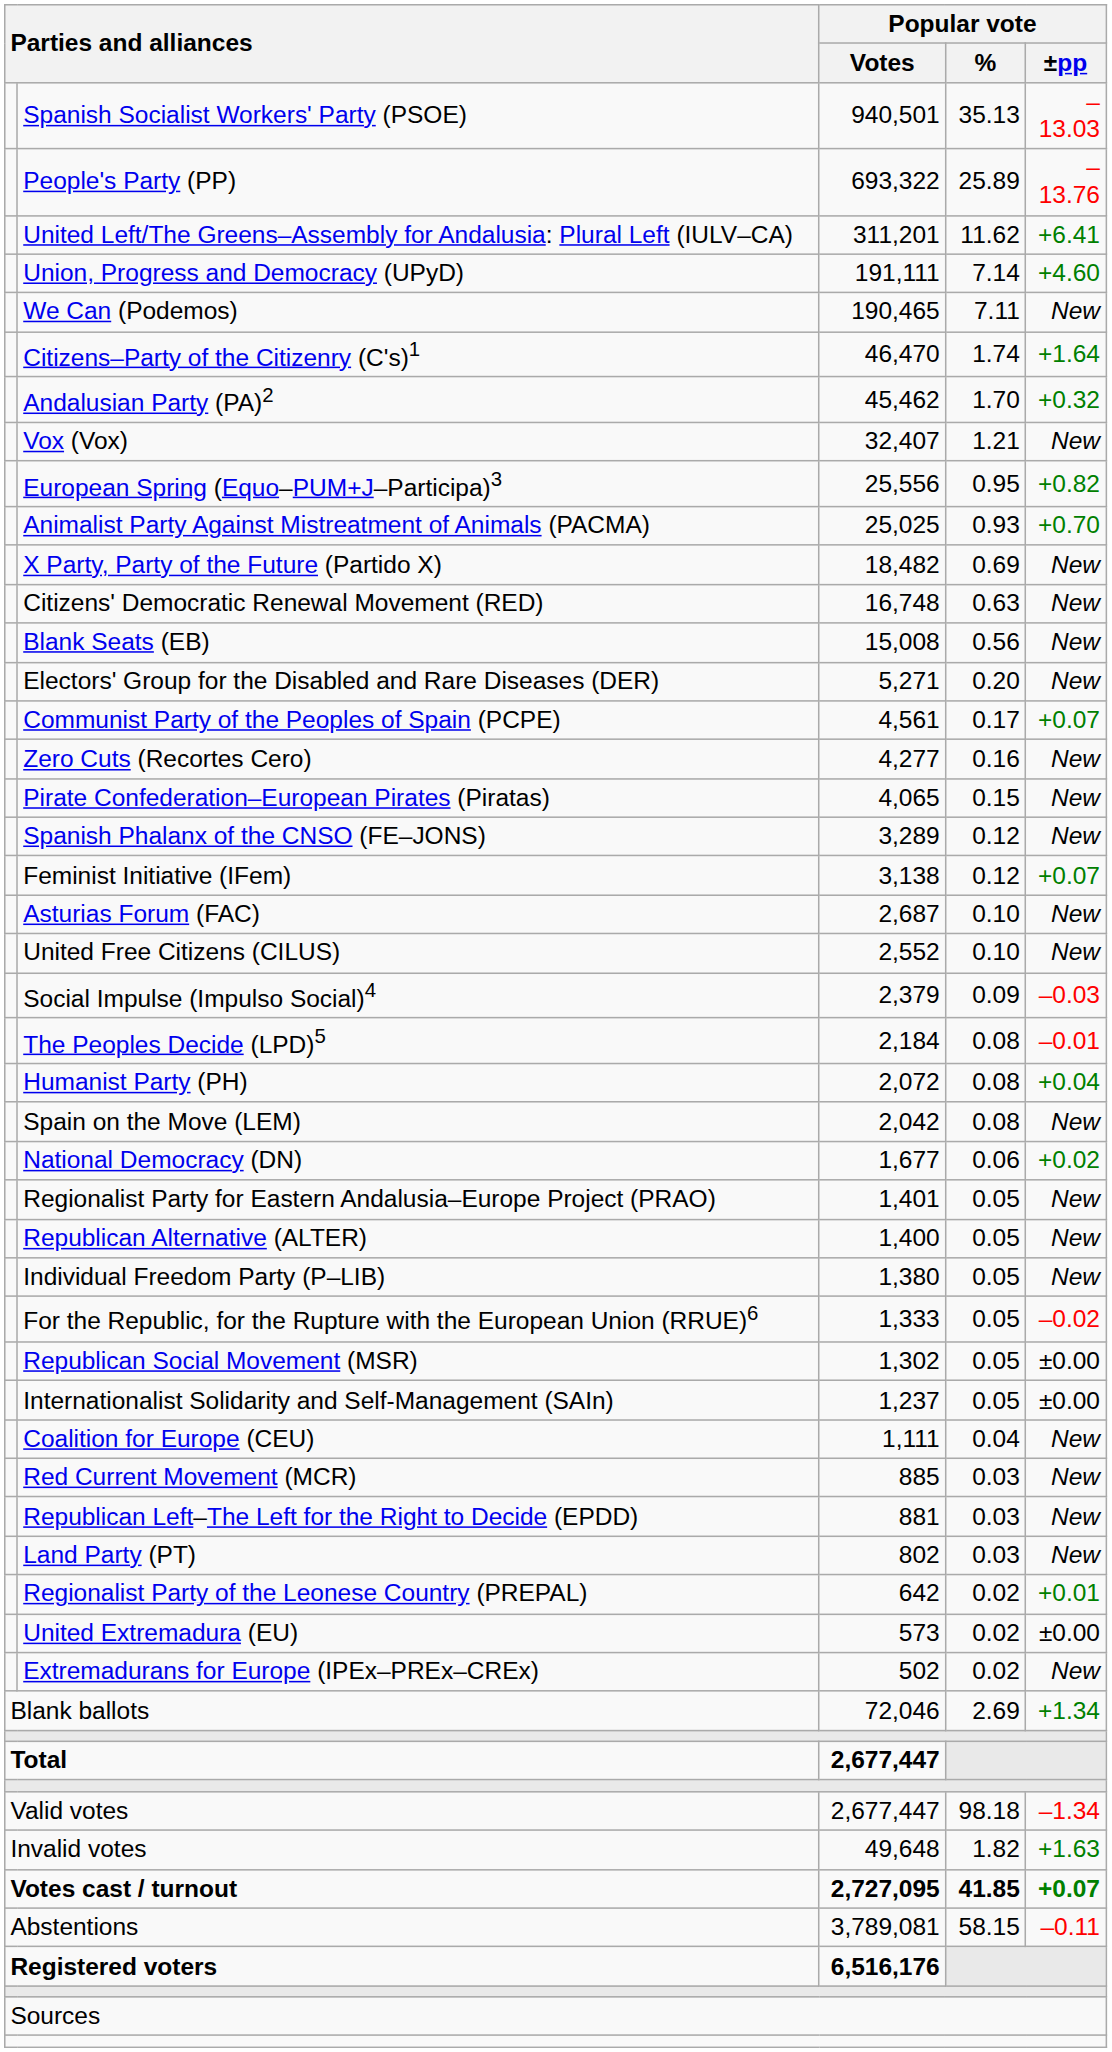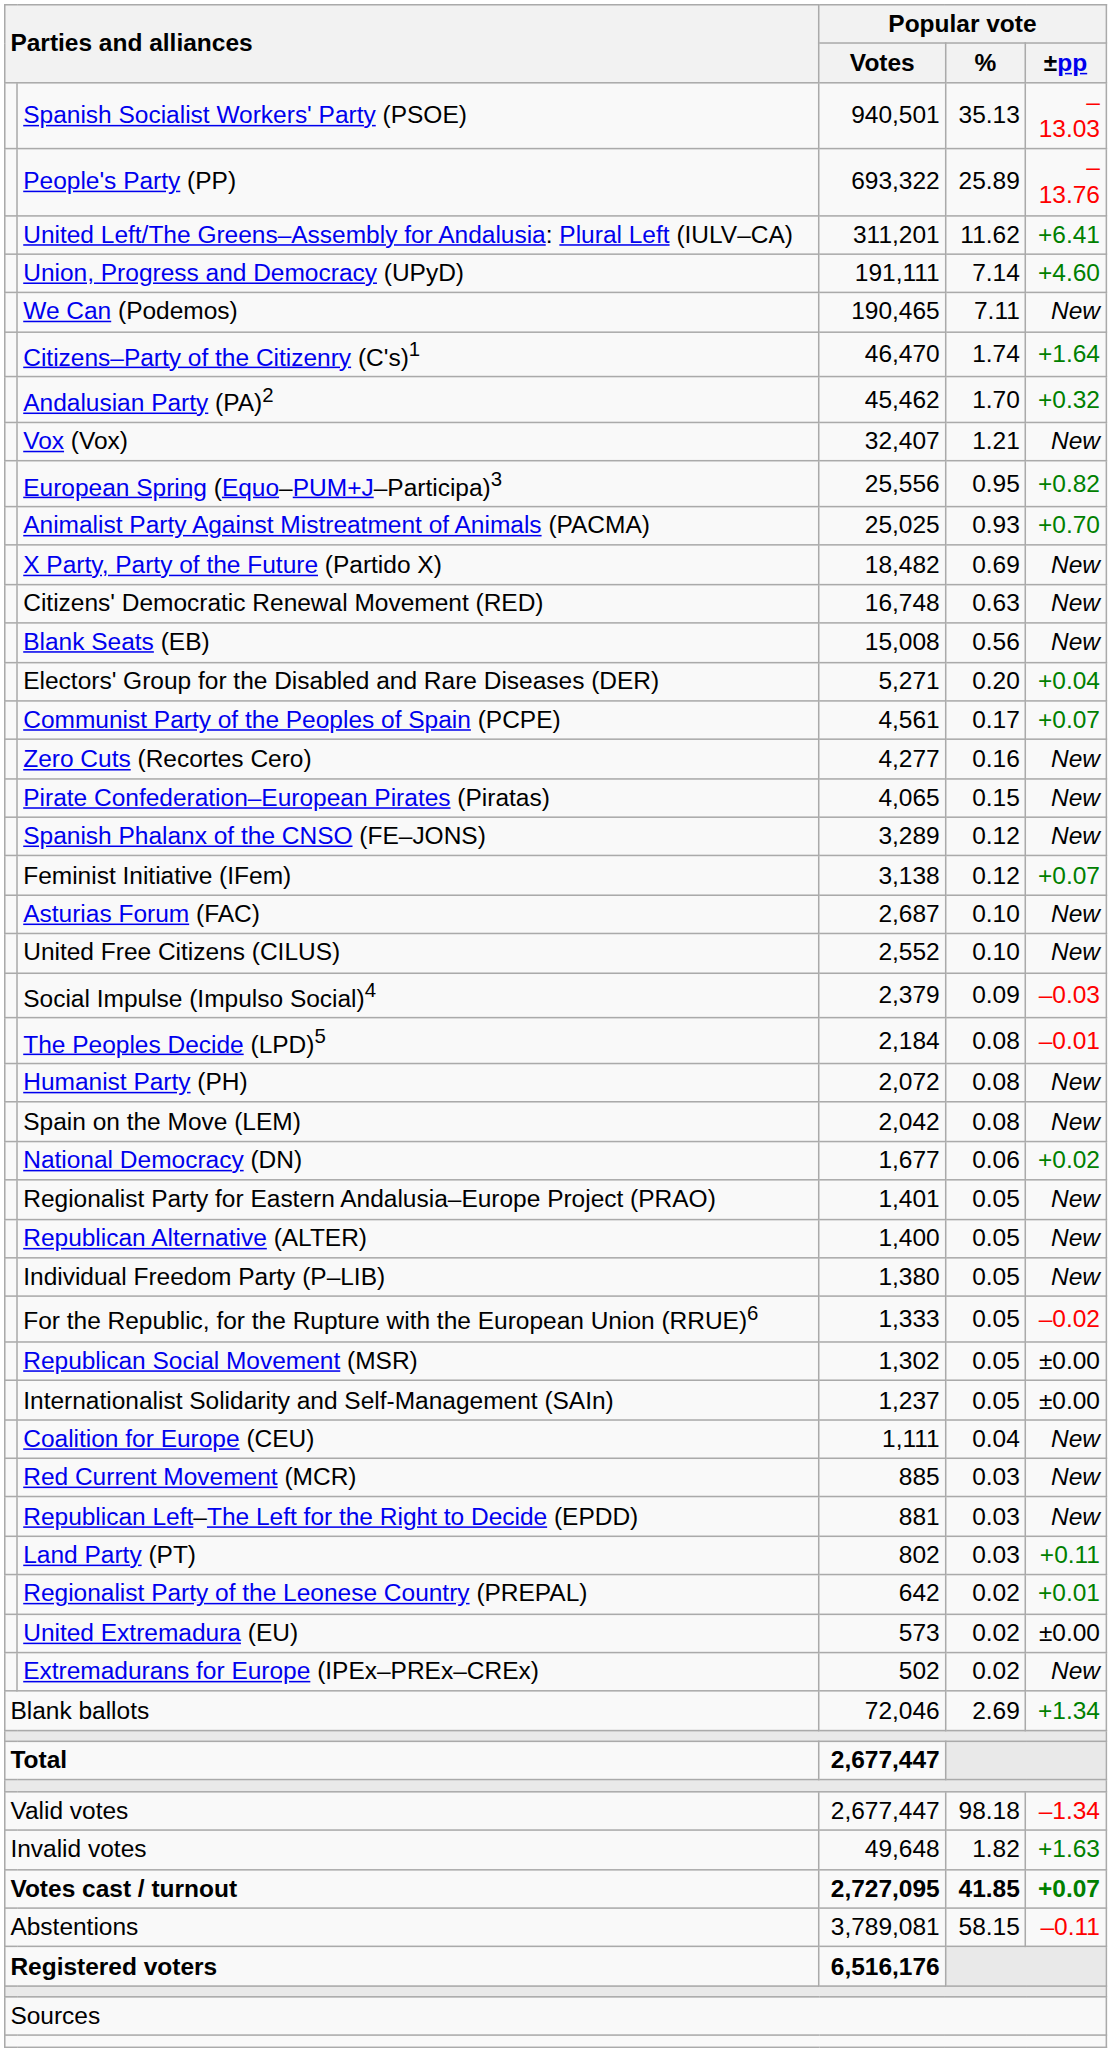(1075, 681) New -> (1069, 681) +0.04
(1069, 1082) +0.04 -> (1075, 1082) New
(1075, 1555) New -> (1070, 1555) +0.11
